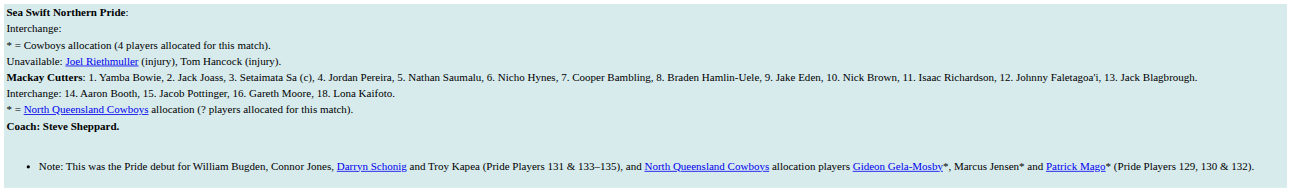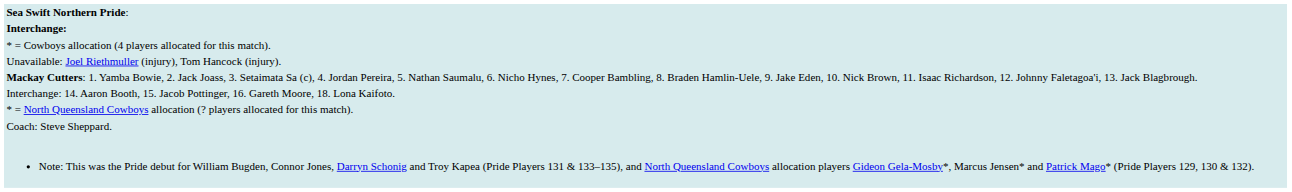(34, 29) normal -> (37, 29) bold
(63, 126) bold -> (59, 126) normal
